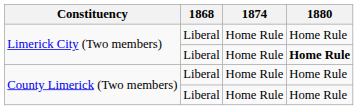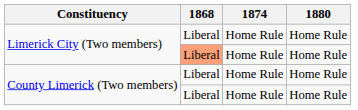(201, 54) no background -> (201, 54) lightsalmon background
(320, 54) bold -> (318, 54) normal
